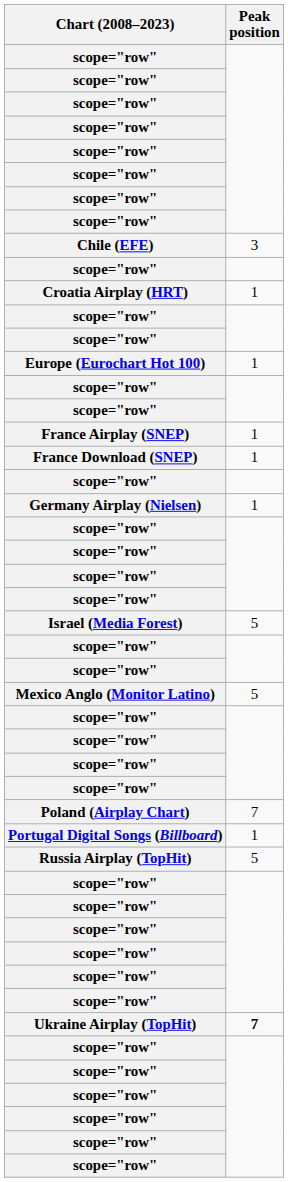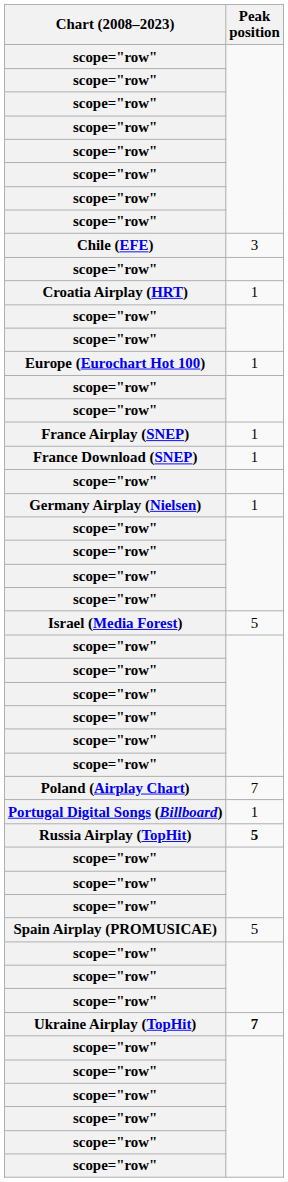- row: (115, 693)
(255, 858) normal -> (255, 835) bold
+ row: (115, 929)
